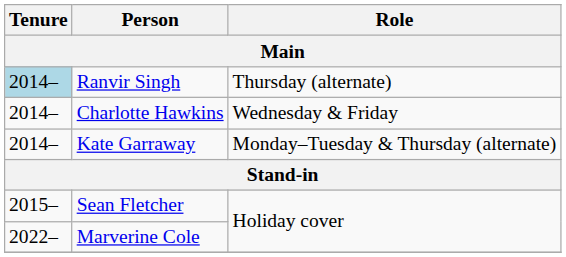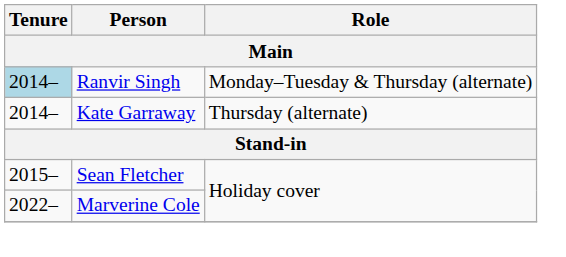(312, 81) Thursday (alternate) -> (371, 81) Monday–Tuesday & Thursday (alternate)
- row: (150, 112)
(394, 143) Monday–Tuesday & Thursday (alternate) -> (288, 112) Thursday (alternate)
